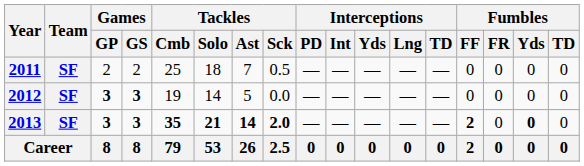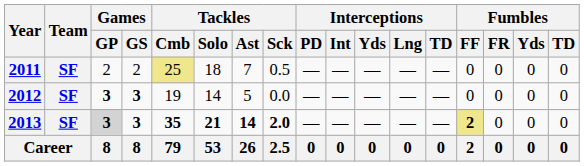(173, 69) no background -> (173, 69) khaki background
(107, 122) no background -> (107, 122) lightgrey background
(470, 122) no background -> (470, 122) khaki background
(531, 122) bold -> (531, 122) normal
